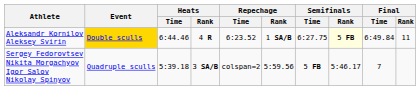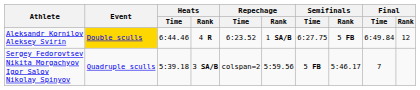(346, 37) lightyellow background -> (346, 37) no background
(406, 37) 11 -> (406, 37) 12
